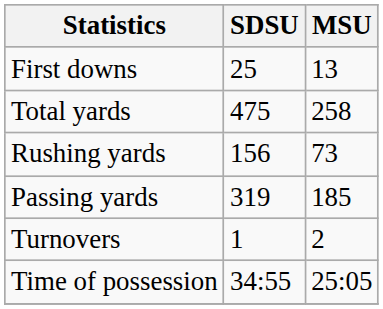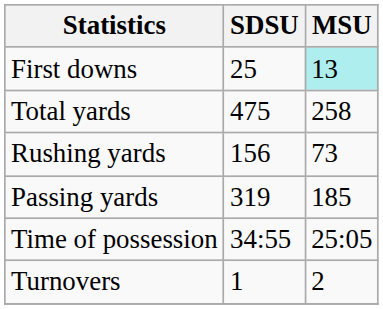(325, 68) no background -> (325, 68) paleturquoise background
rows swapped: (66, 238) <-> (114, 281)
